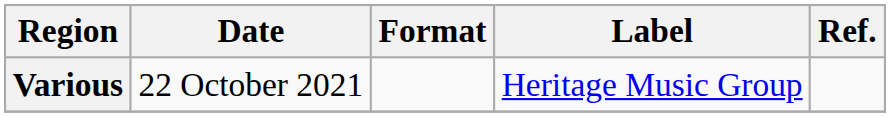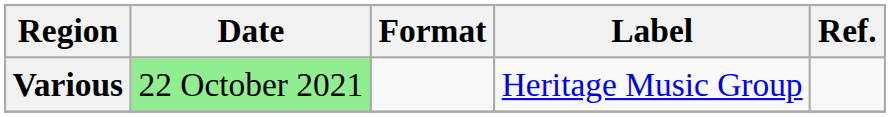(251, 84) no background -> (251, 84) lightgreen background
